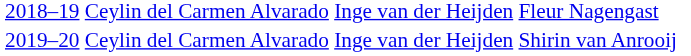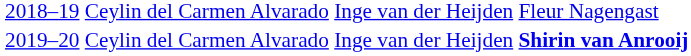(598, 40) normal -> (603, 40) bold
